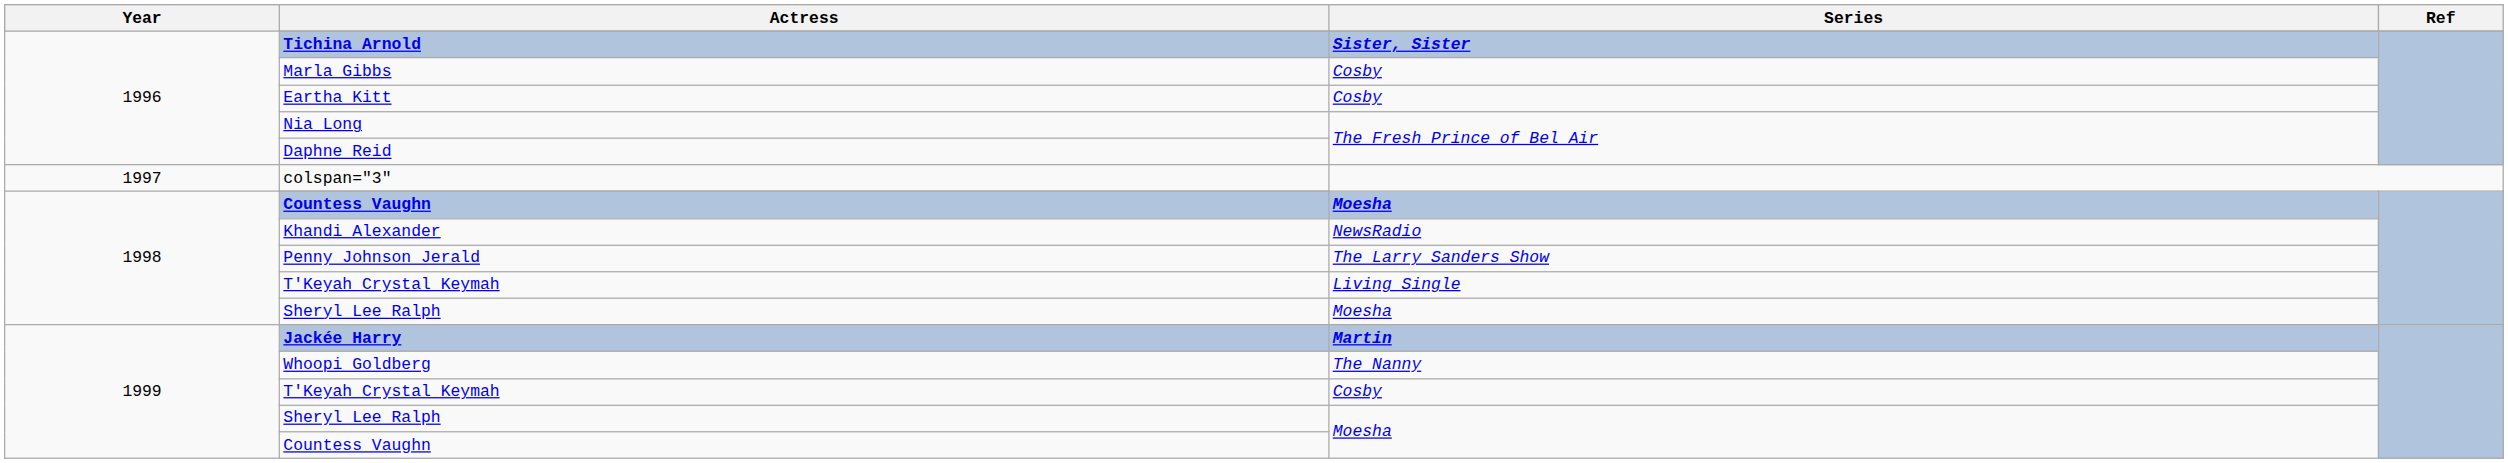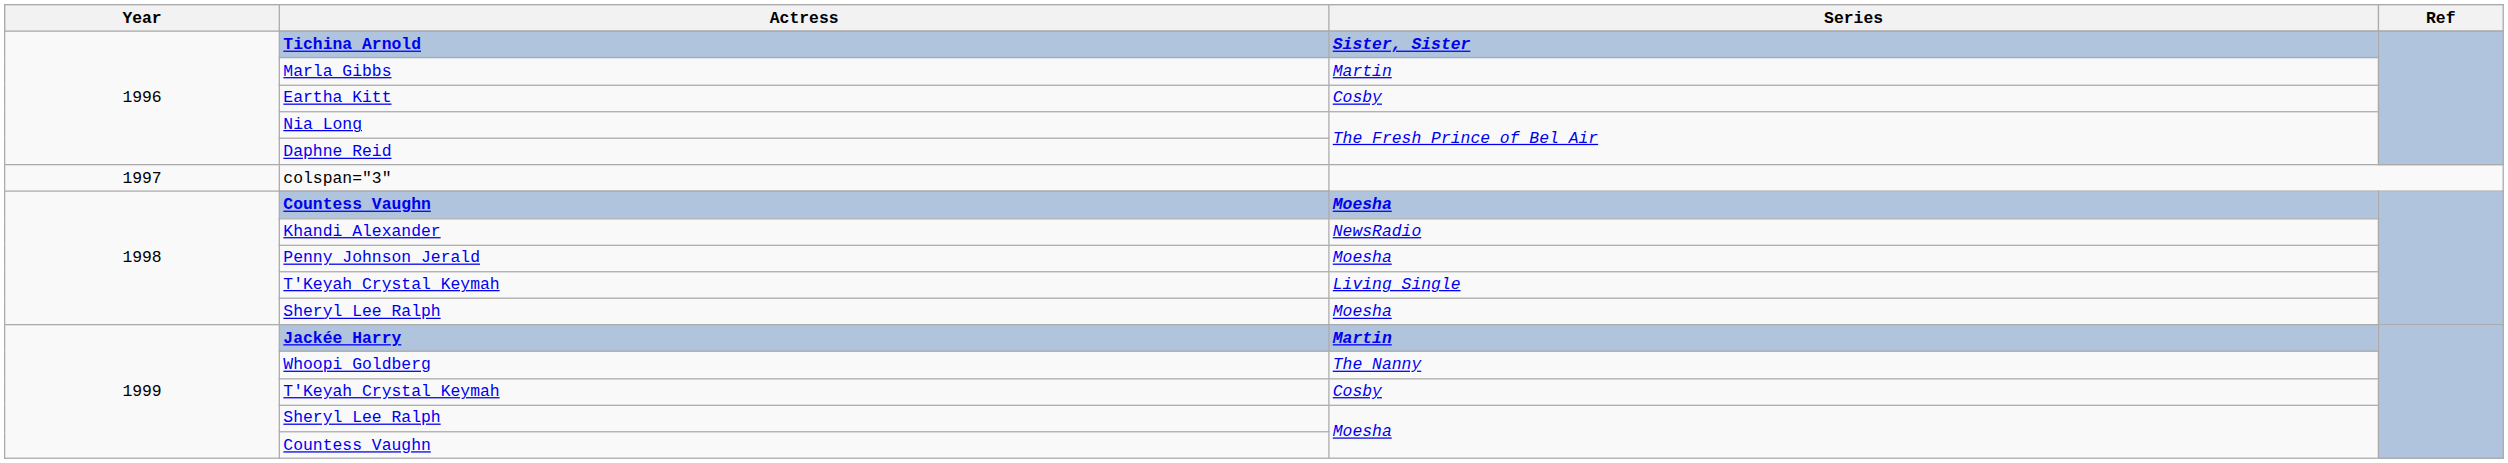(1357, 71) Cosby -> (1362, 71) Martin
(1441, 258) The Larry Sanders Show -> (1362, 258) Moesha
